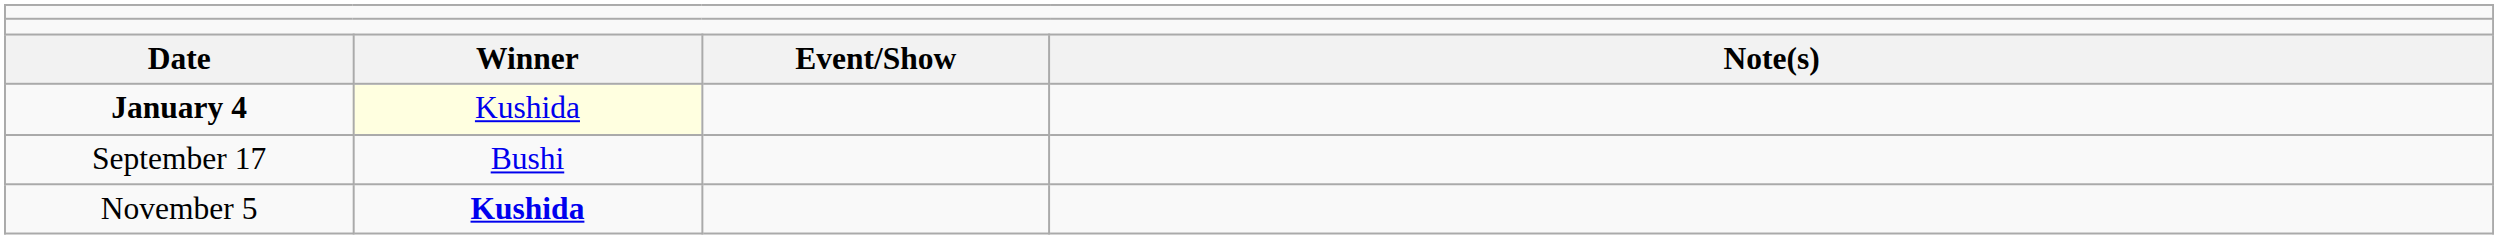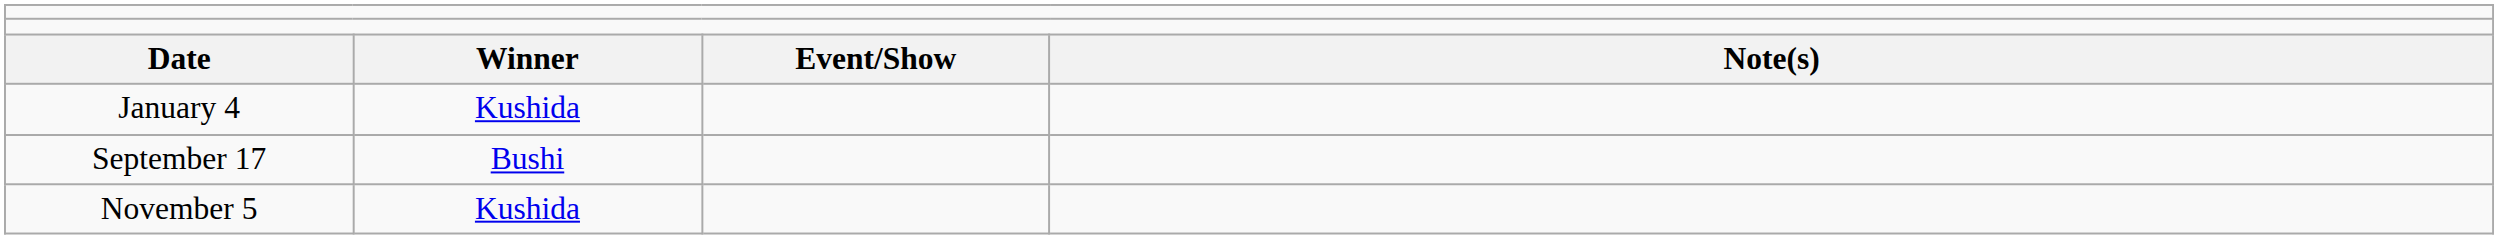(179, 108) bold -> (179, 108) normal
(527, 108) lightyellow background -> (527, 108) no background
(527, 208) bold -> (527, 208) normal
